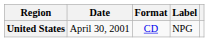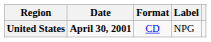(100, 28) normal -> (101, 28) bold
